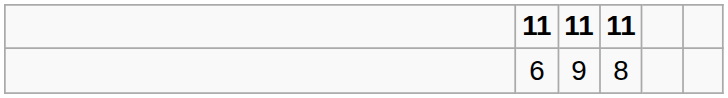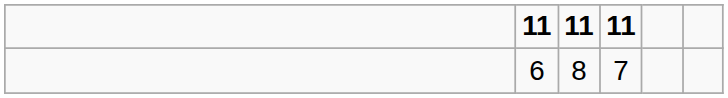(579, 70) 9 -> (579, 70) 8
(621, 70) 8 -> (621, 70) 7
